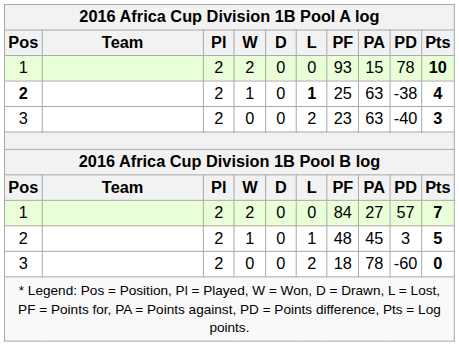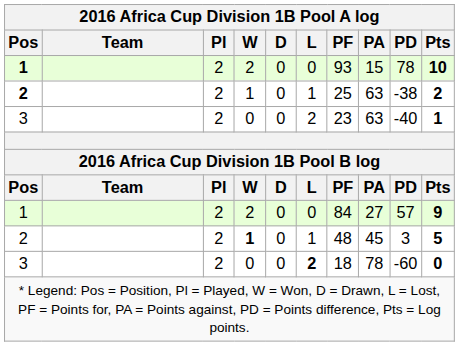(23, 68) normal -> (23, 68) bold
(312, 93) bold -> (312, 93) normal
(438, 93) 4 -> (438, 93) 2
(438, 119) 3 -> (438, 119) 1
(438, 213) 7 -> (438, 213) 9
(250, 238) normal -> (250, 238) bold
(312, 264) normal -> (312, 264) bold
